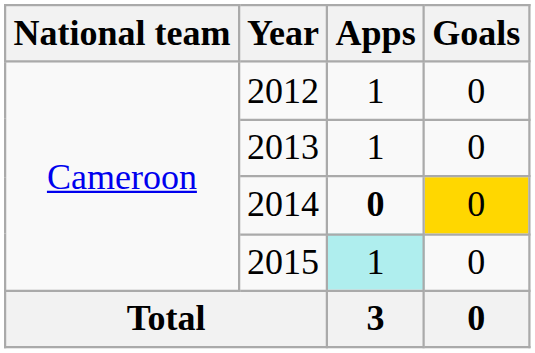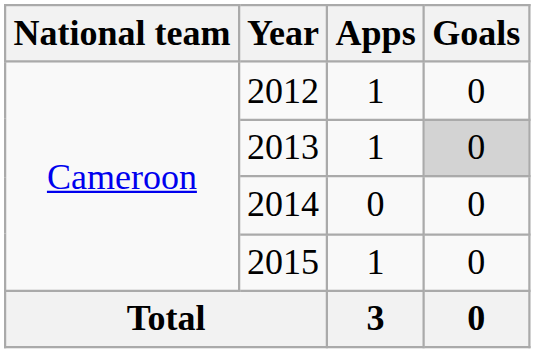(476, 147) no background -> (476, 147) lightgrey background
(376, 204) bold -> (376, 204) normal
(476, 204) gold background -> (476, 204) no background
(376, 261) paleturquoise background -> (376, 261) no background
